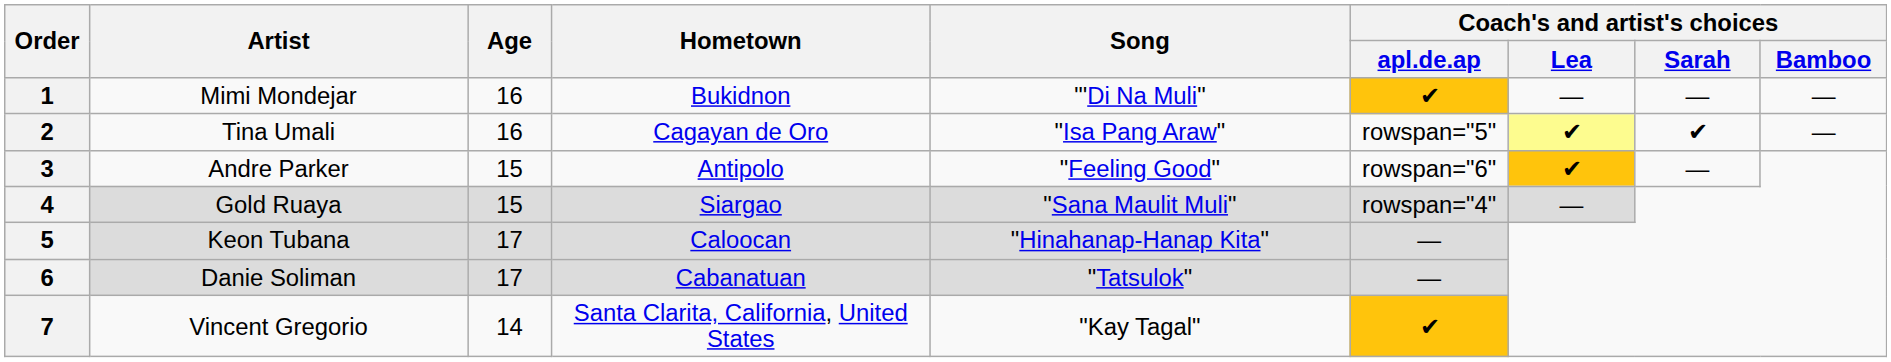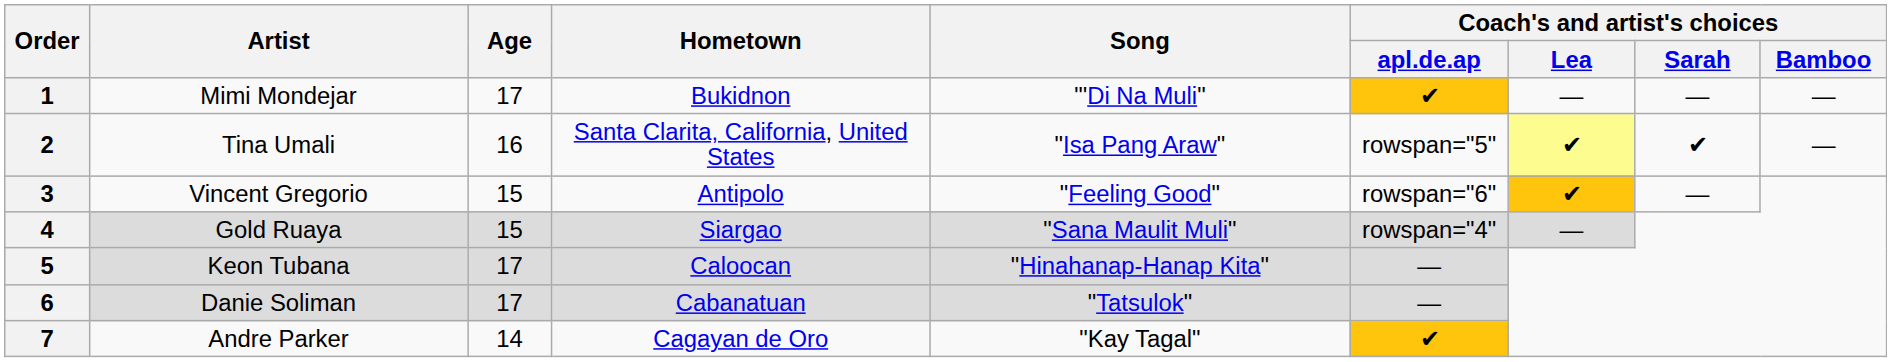(510, 96) 16 -> (510, 96) 17
(741, 132) Cagayan de Oro -> (741, 145) Santa Clarita, California, United States
(278, 168) Andre Parker -> (279, 194) Vincent Gregorio
(279, 326) Vincent Gregorio -> (278, 339) Andre Parker
(741, 326) Santa Clarita, California, United States -> (741, 339) Cagayan de Oro
